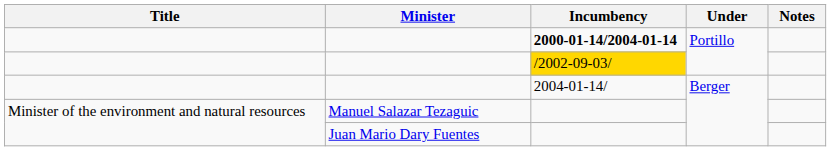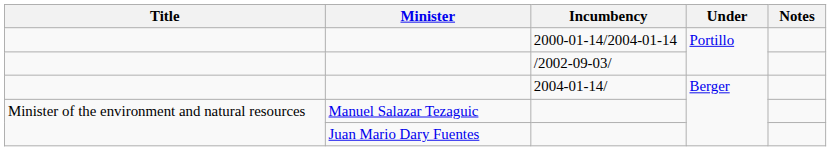(605, 39) bold -> (605, 39) normal
(573, 63) gold background -> (573, 63) no background
